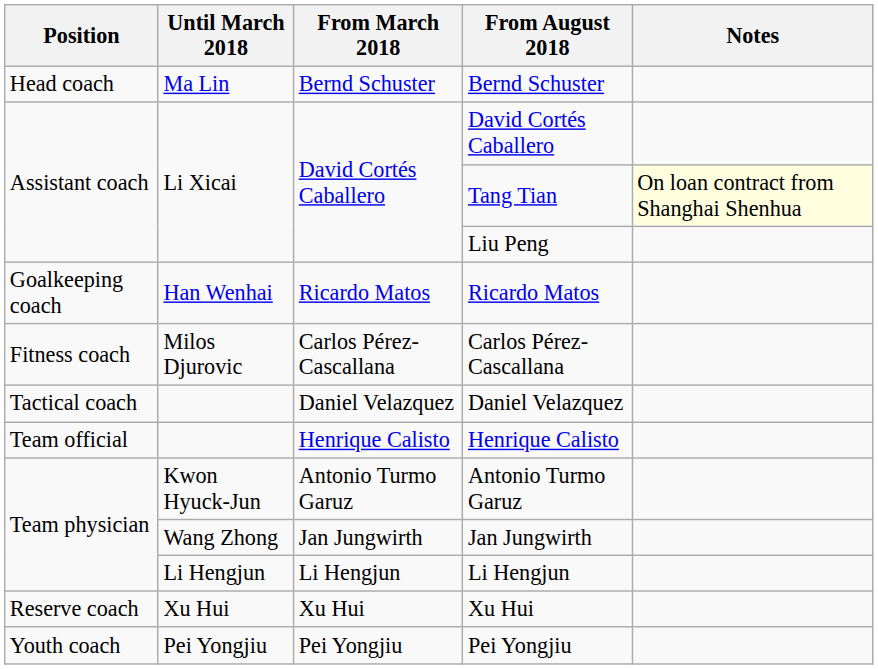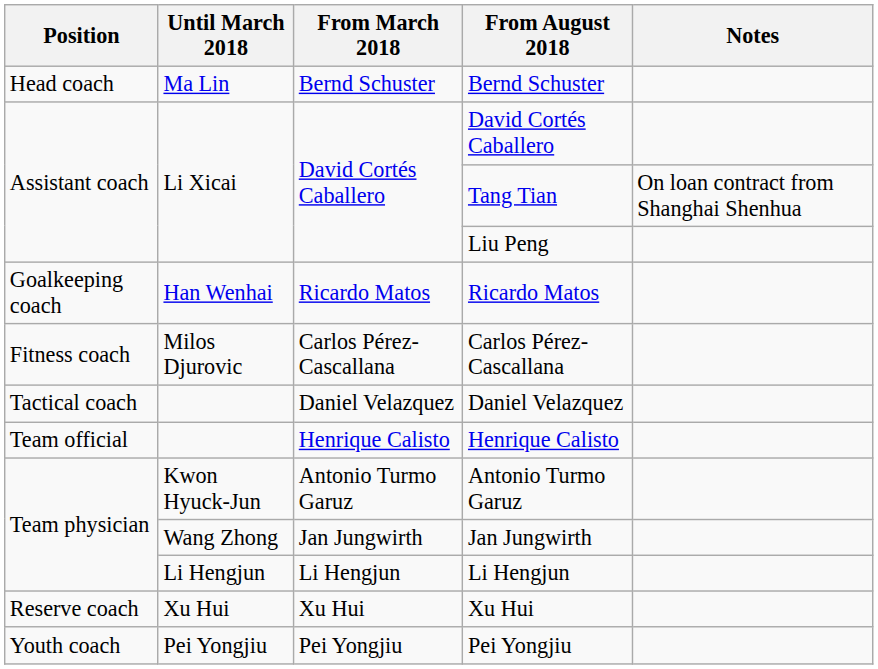(735, 194) lightyellow background -> (735, 194) no background
